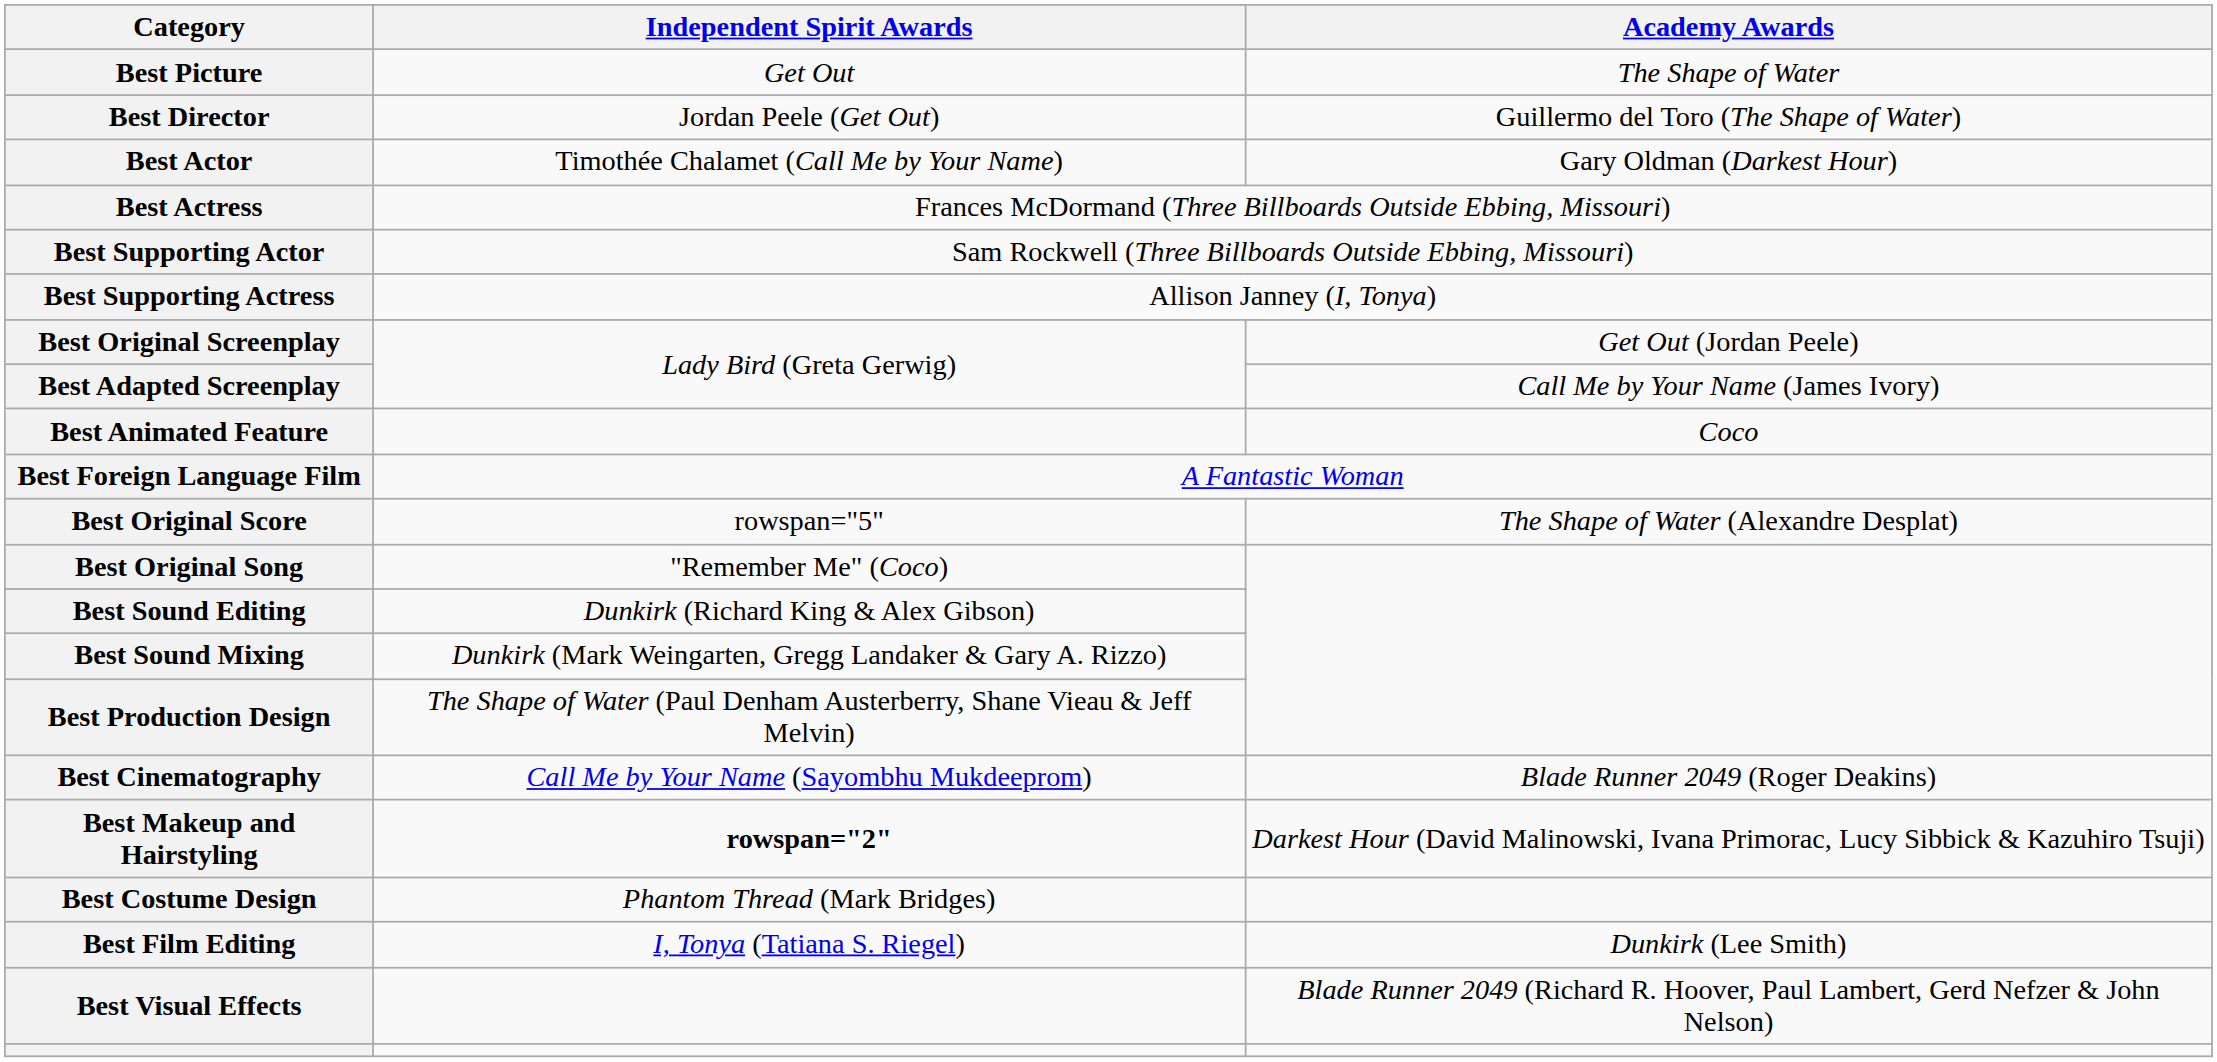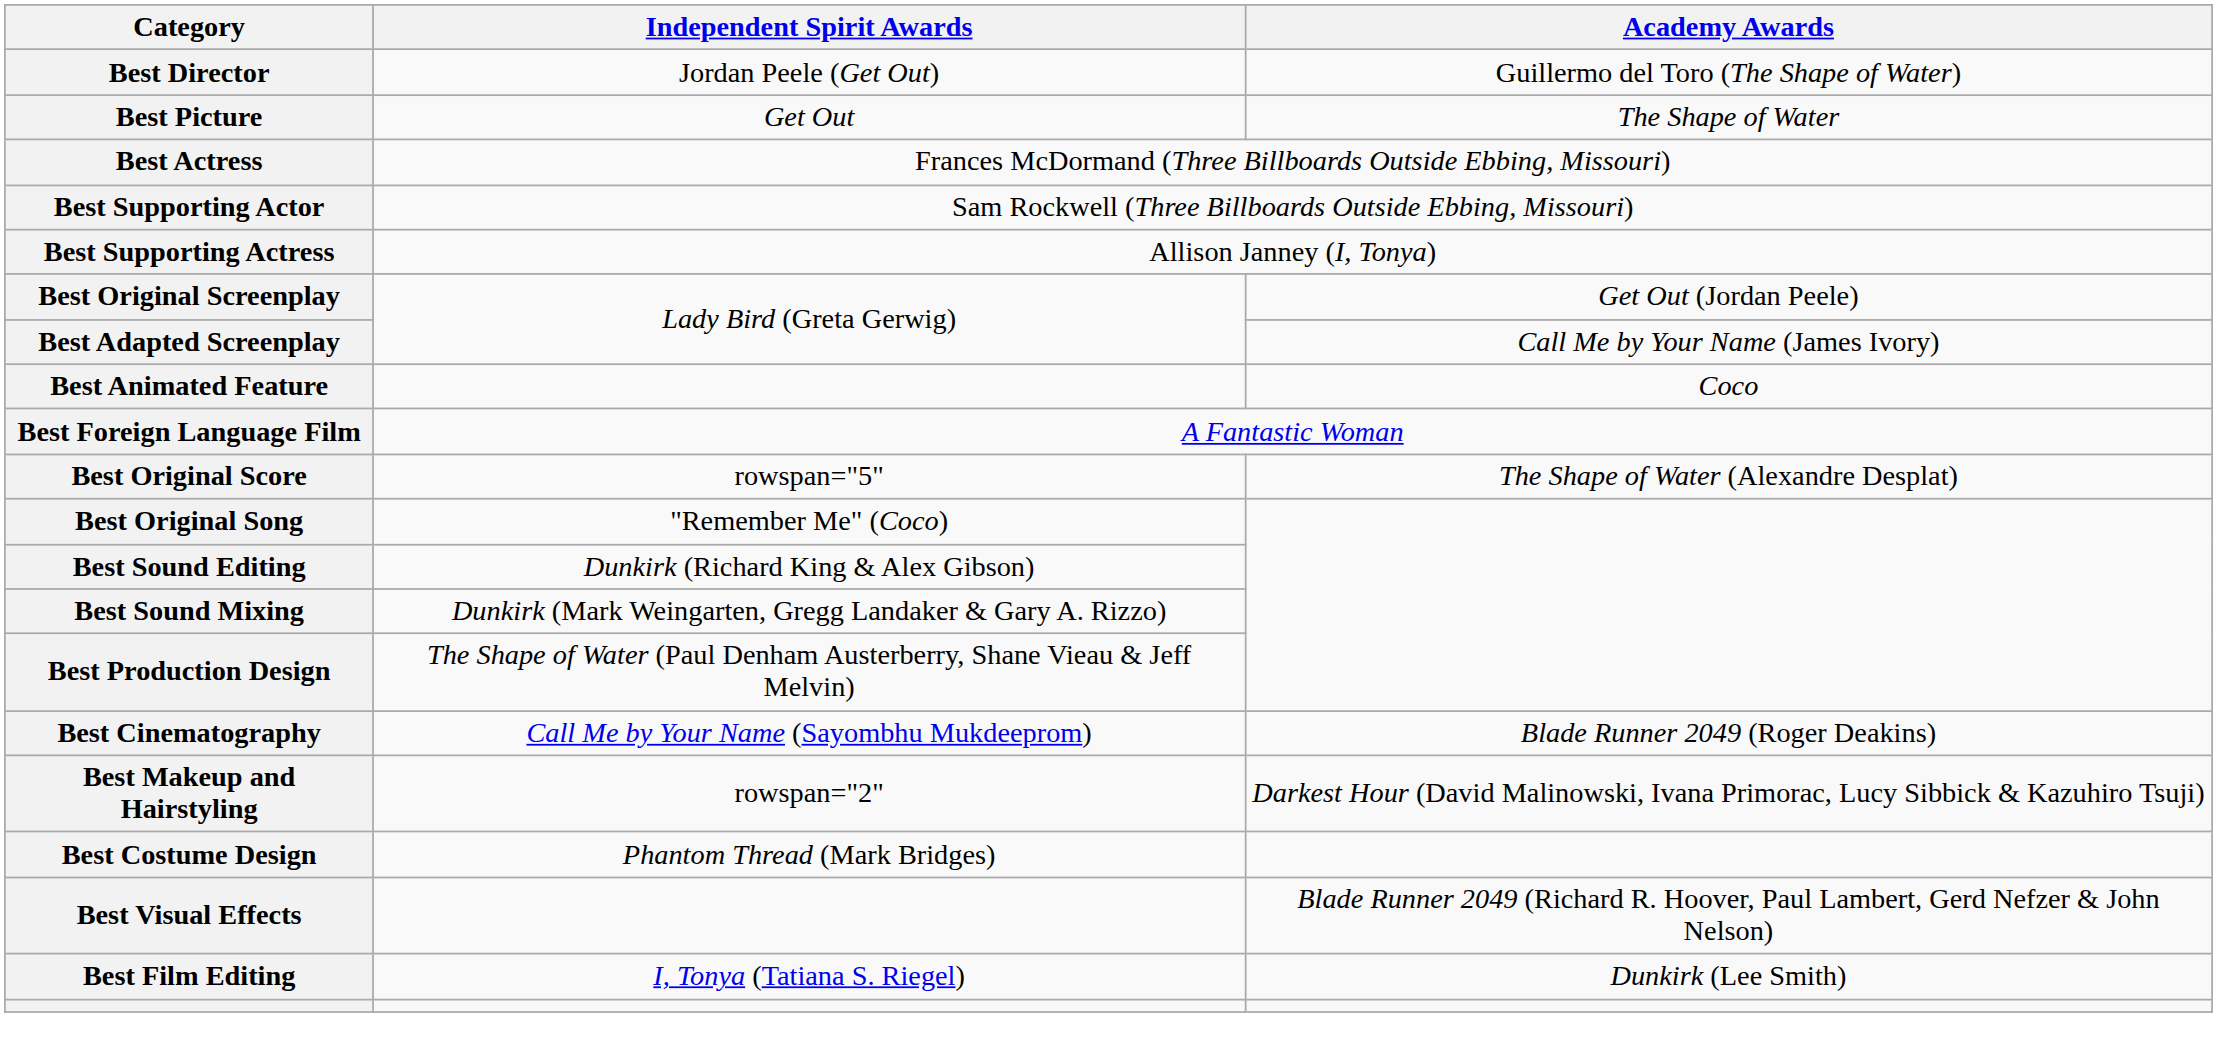rows swapped: (189, 71) <-> (189, 116)
- row: (189, 161)
(809, 838) bold -> (809, 793) normal
rows swapped: (189, 944) <-> (189, 1004)
